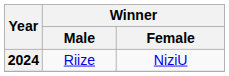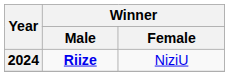(79, 60) normal -> (80, 60) bold
